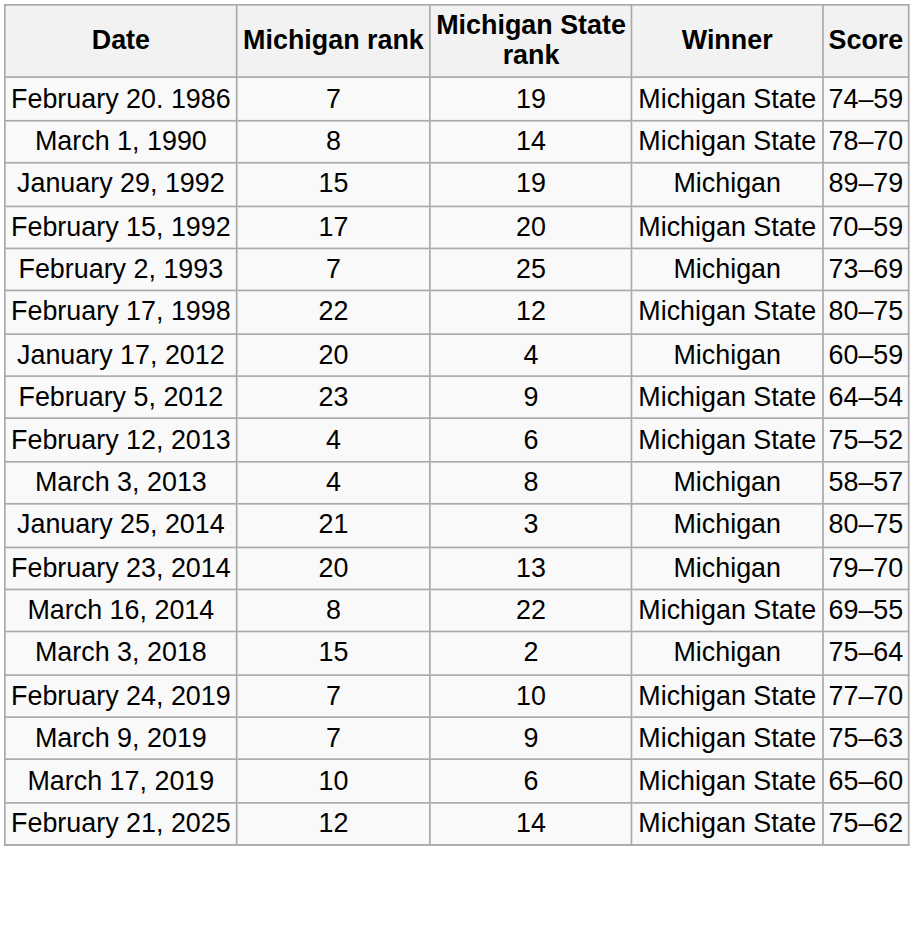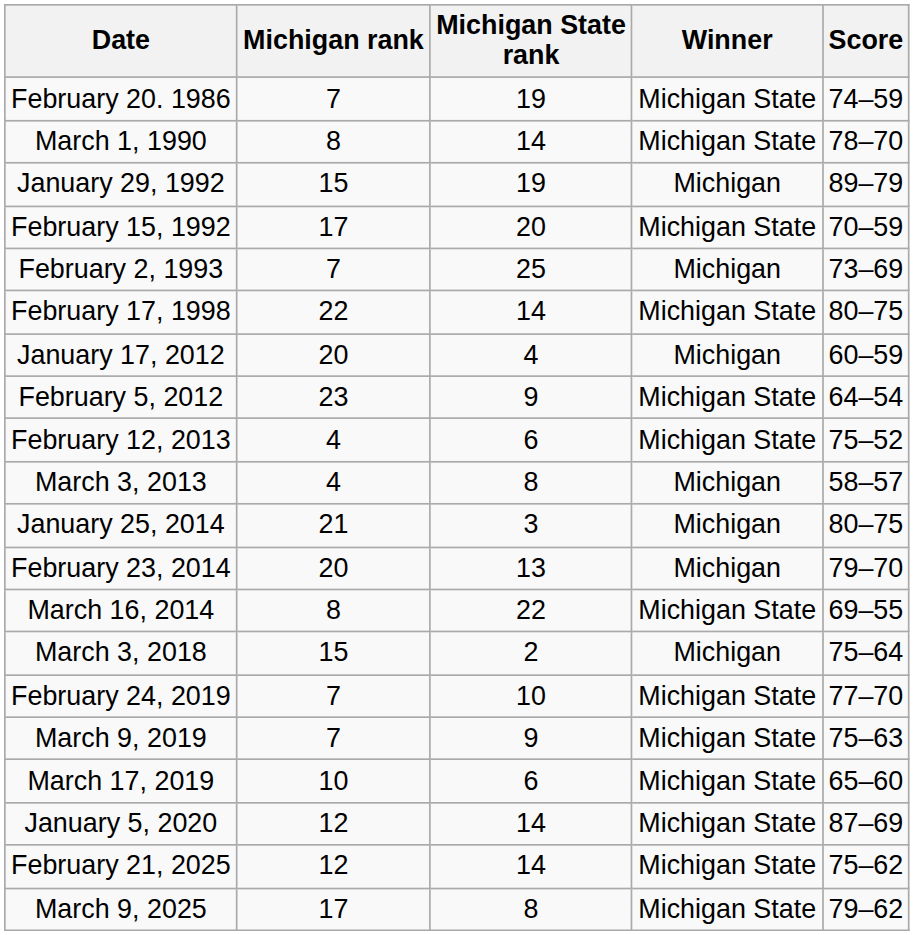(531, 311) 12 -> (531, 311) 14
+ row: (121, 823)
+ row: (121, 908)
